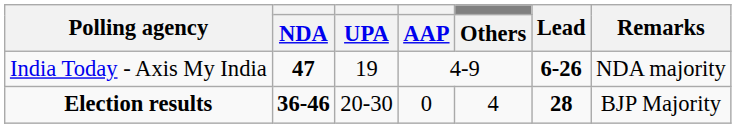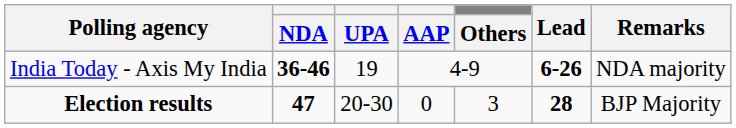(303, 68) 47 -> (303, 68) 36-46
(303, 104) 36-46 -> (303, 104) 47
(493, 104) 4 -> (493, 104) 3
